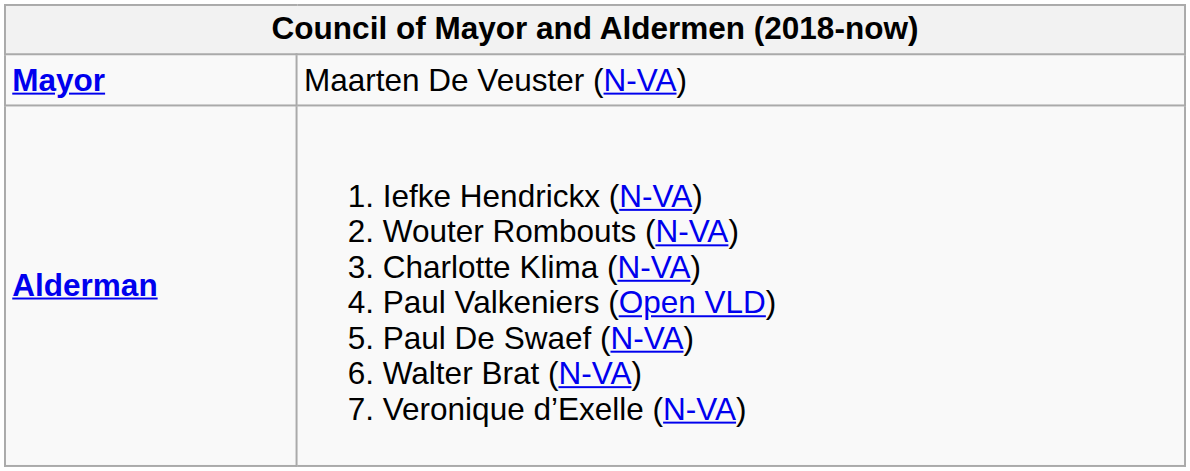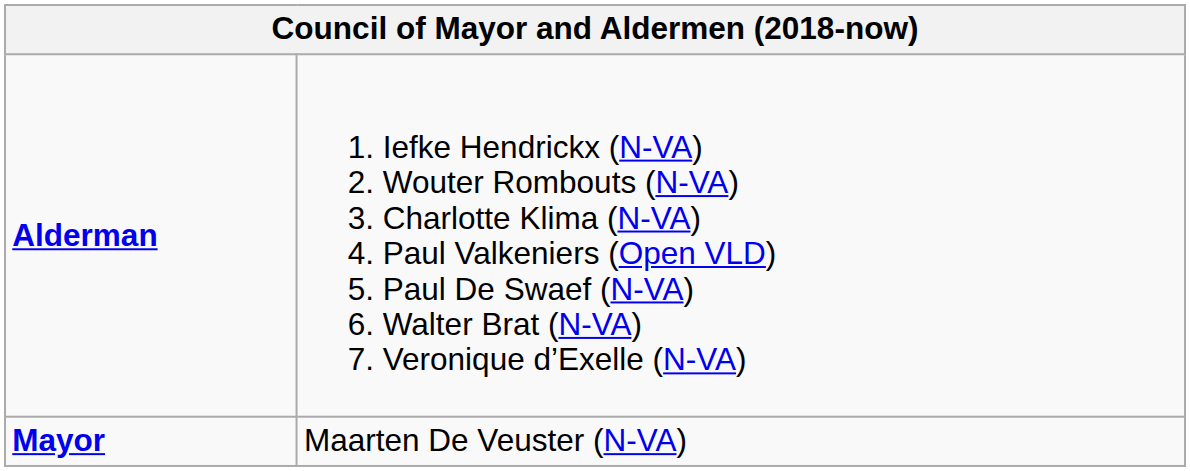rows swapped: (59, 79) <-> (85, 285)
